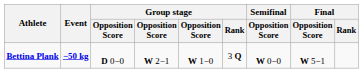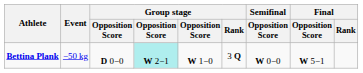(76, 56) bold -> (75, 56) normal
(157, 61) no background -> (156, 61) paleturquoise background
